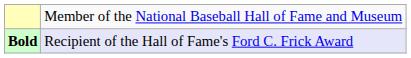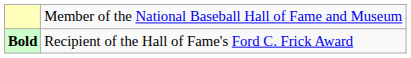(199, 41) lavender background -> (199, 41) no background
